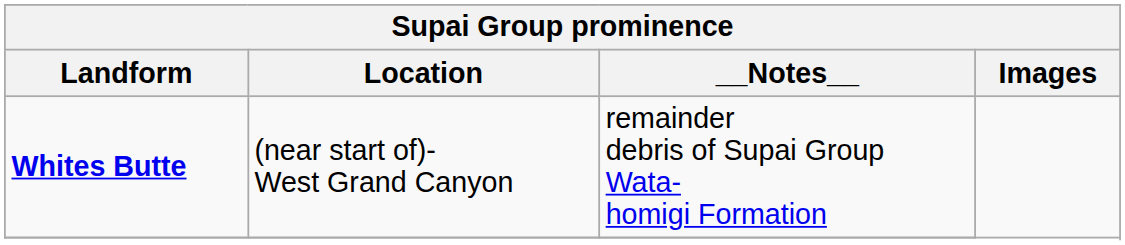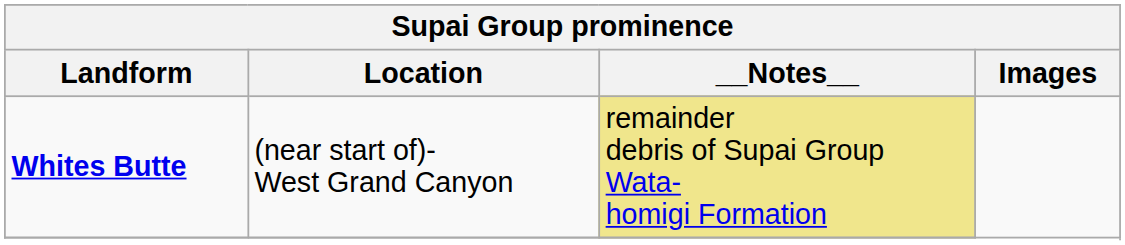(745, 166) no background -> (745, 166) khaki background
